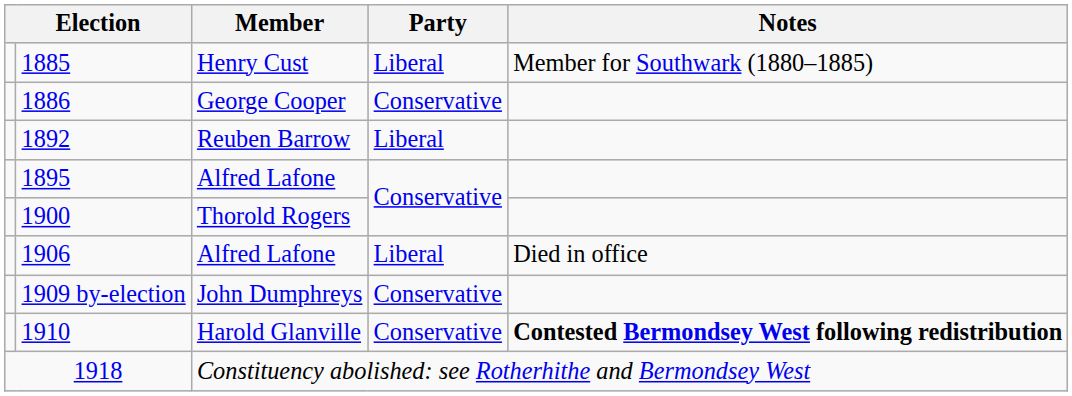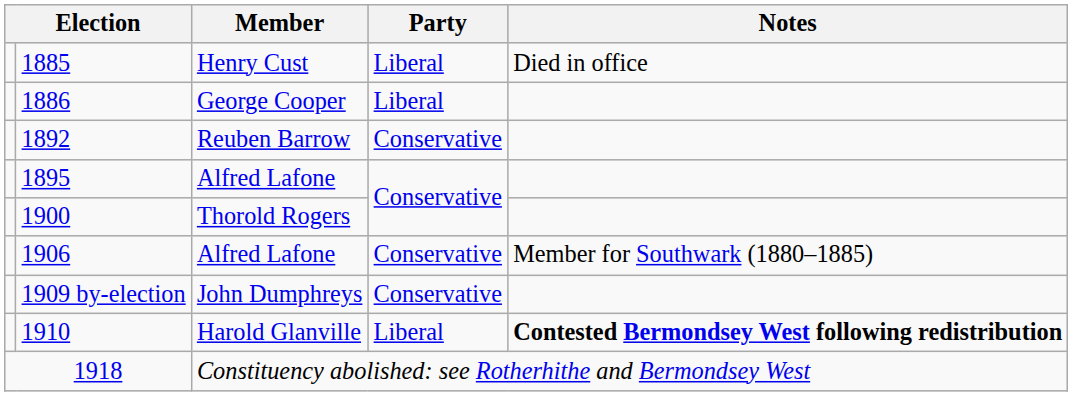(693, 62) Member for Southwark (1880–1885) -> (580, 62) Died in office
(438, 100) Conservative -> (409, 100) Liberal
(409, 139) Liberal -> (438, 139) Conservative
(409, 255) Liberal -> (438, 255) Conservative
(580, 255) Died in office -> (693, 255) Member for Southwark (1880–1885)
(438, 332) Conservative -> (409, 332) Liberal
